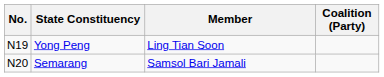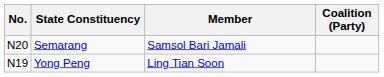rows swapped: (62, 44) <-> (61, 63)
